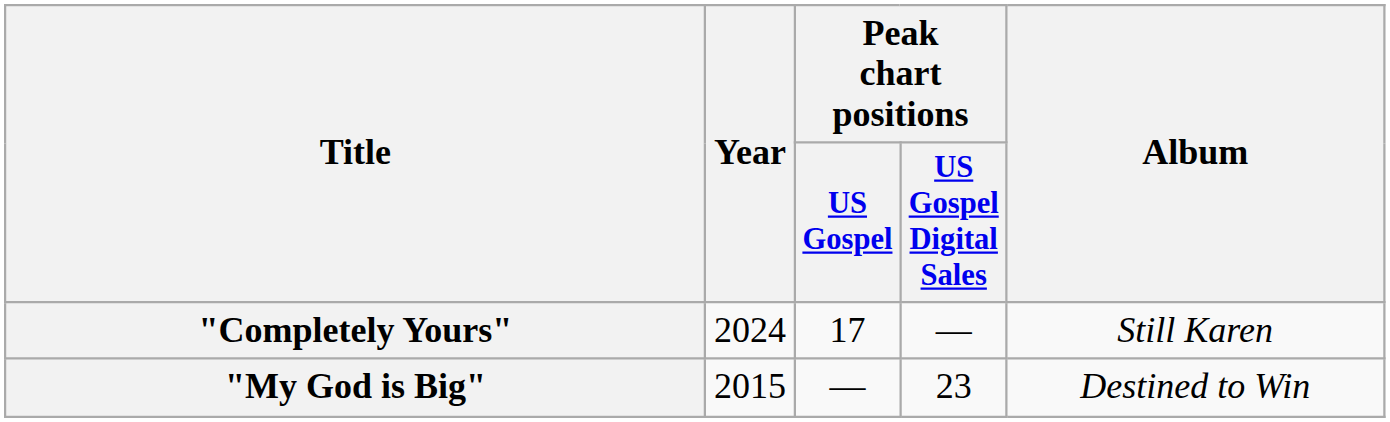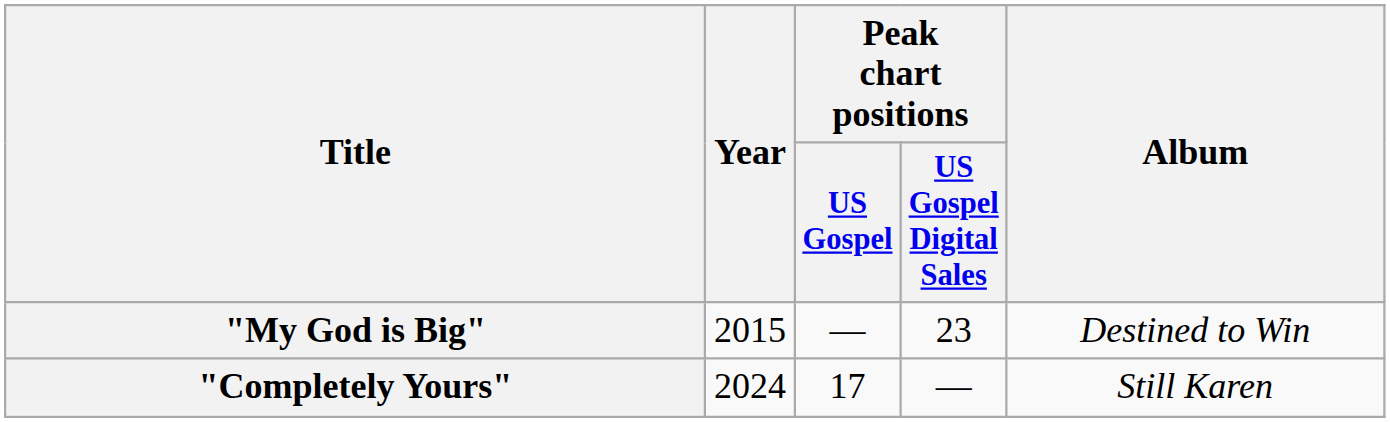rows swapped: (355, 386) <-> (355, 329)
